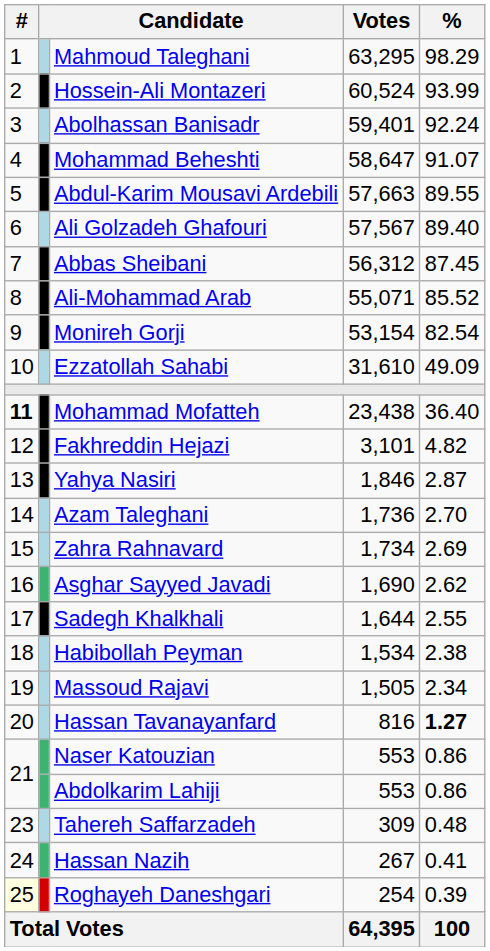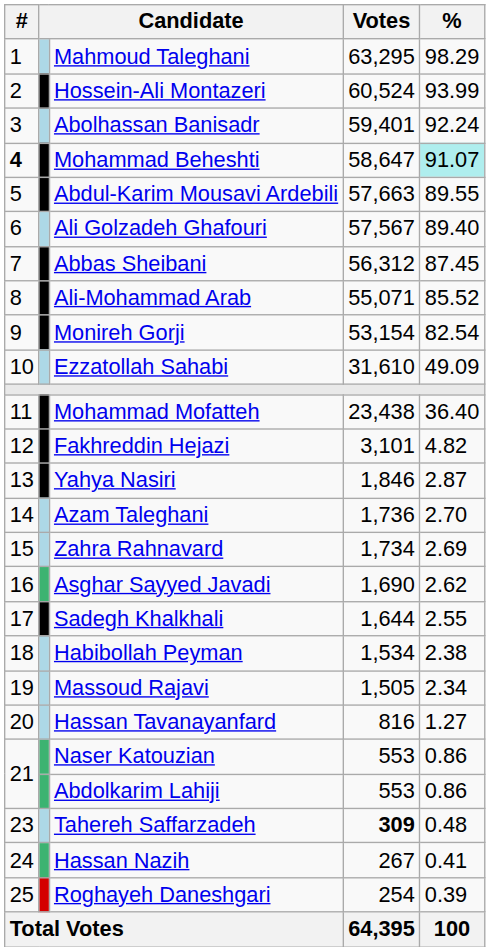(16, 159) normal -> (16, 159) bold
(452, 159) no background -> (452, 159) paleturquoise background
(21, 411) bold -> (21, 411) normal
(446, 721) bold -> (446, 721) normal
(397, 825) normal -> (397, 825) bold
(22, 894) lightyellow background -> (22, 894) no background
